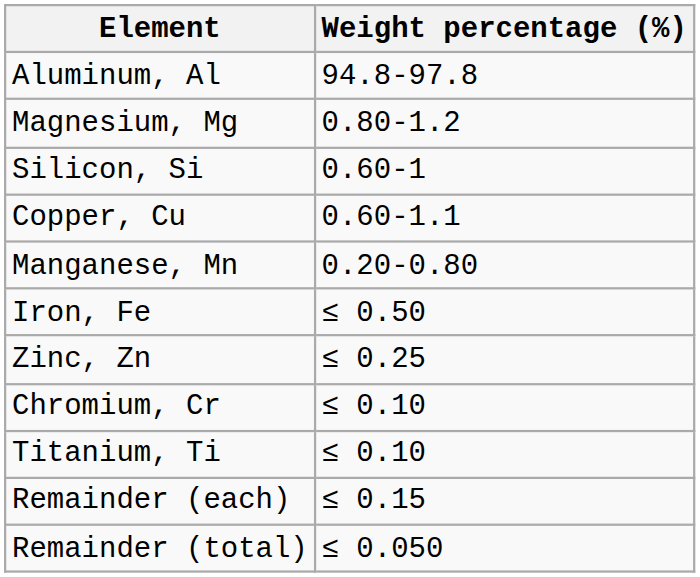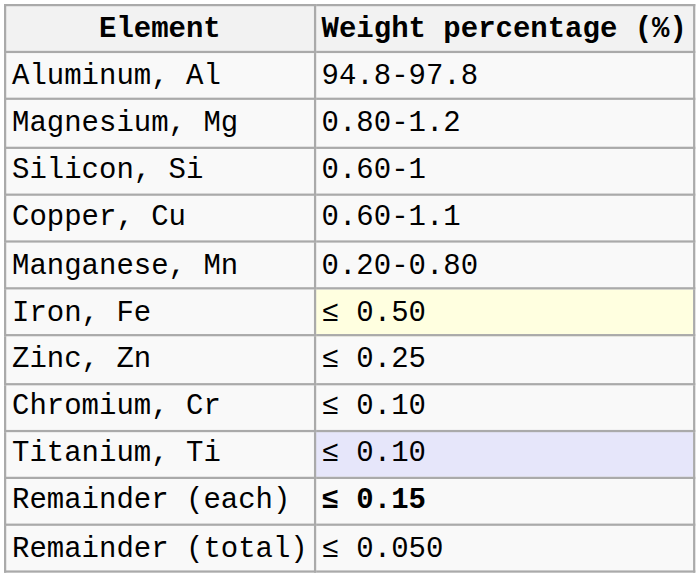(374, 312) no background -> (374, 312) lightyellow background
(374, 454) no background -> (374, 454) lavender background
(374, 501) normal -> (374, 501) bold
